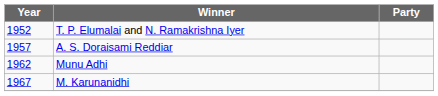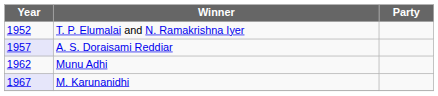(19, 47) no background -> (19, 47) lavender background
(19, 82) no background -> (19, 82) lavender background
